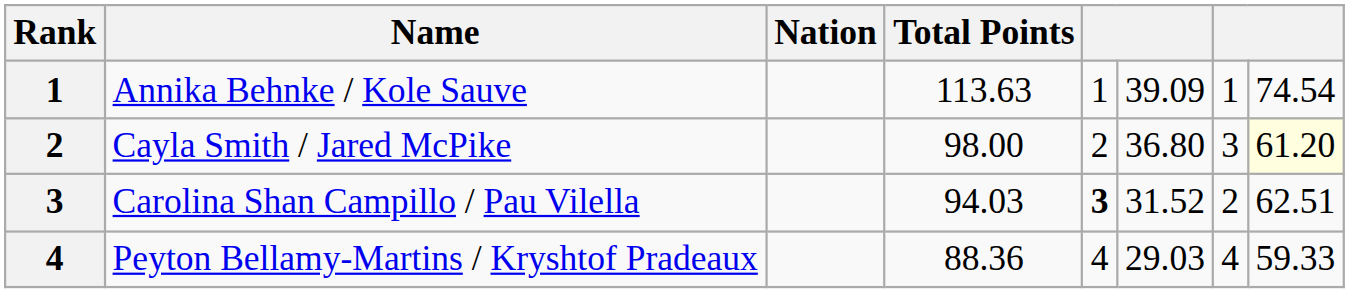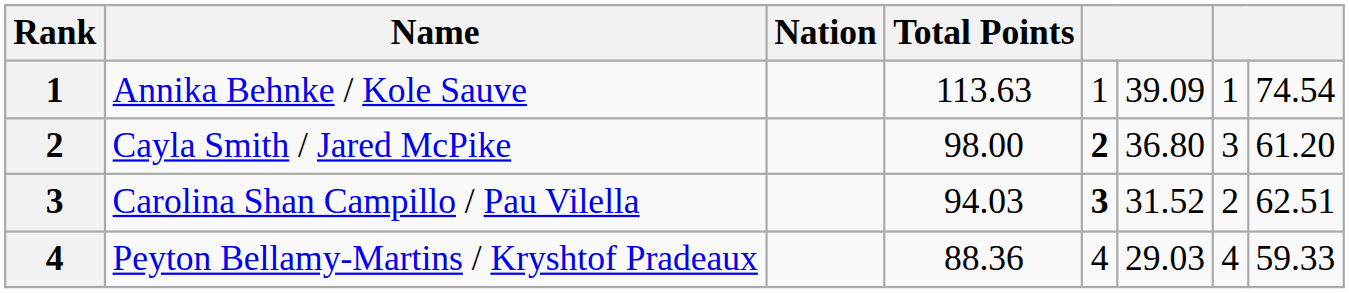(1100, 145) normal -> (1100, 145) bold
(1295, 145) lightyellow background -> (1295, 145) no background
